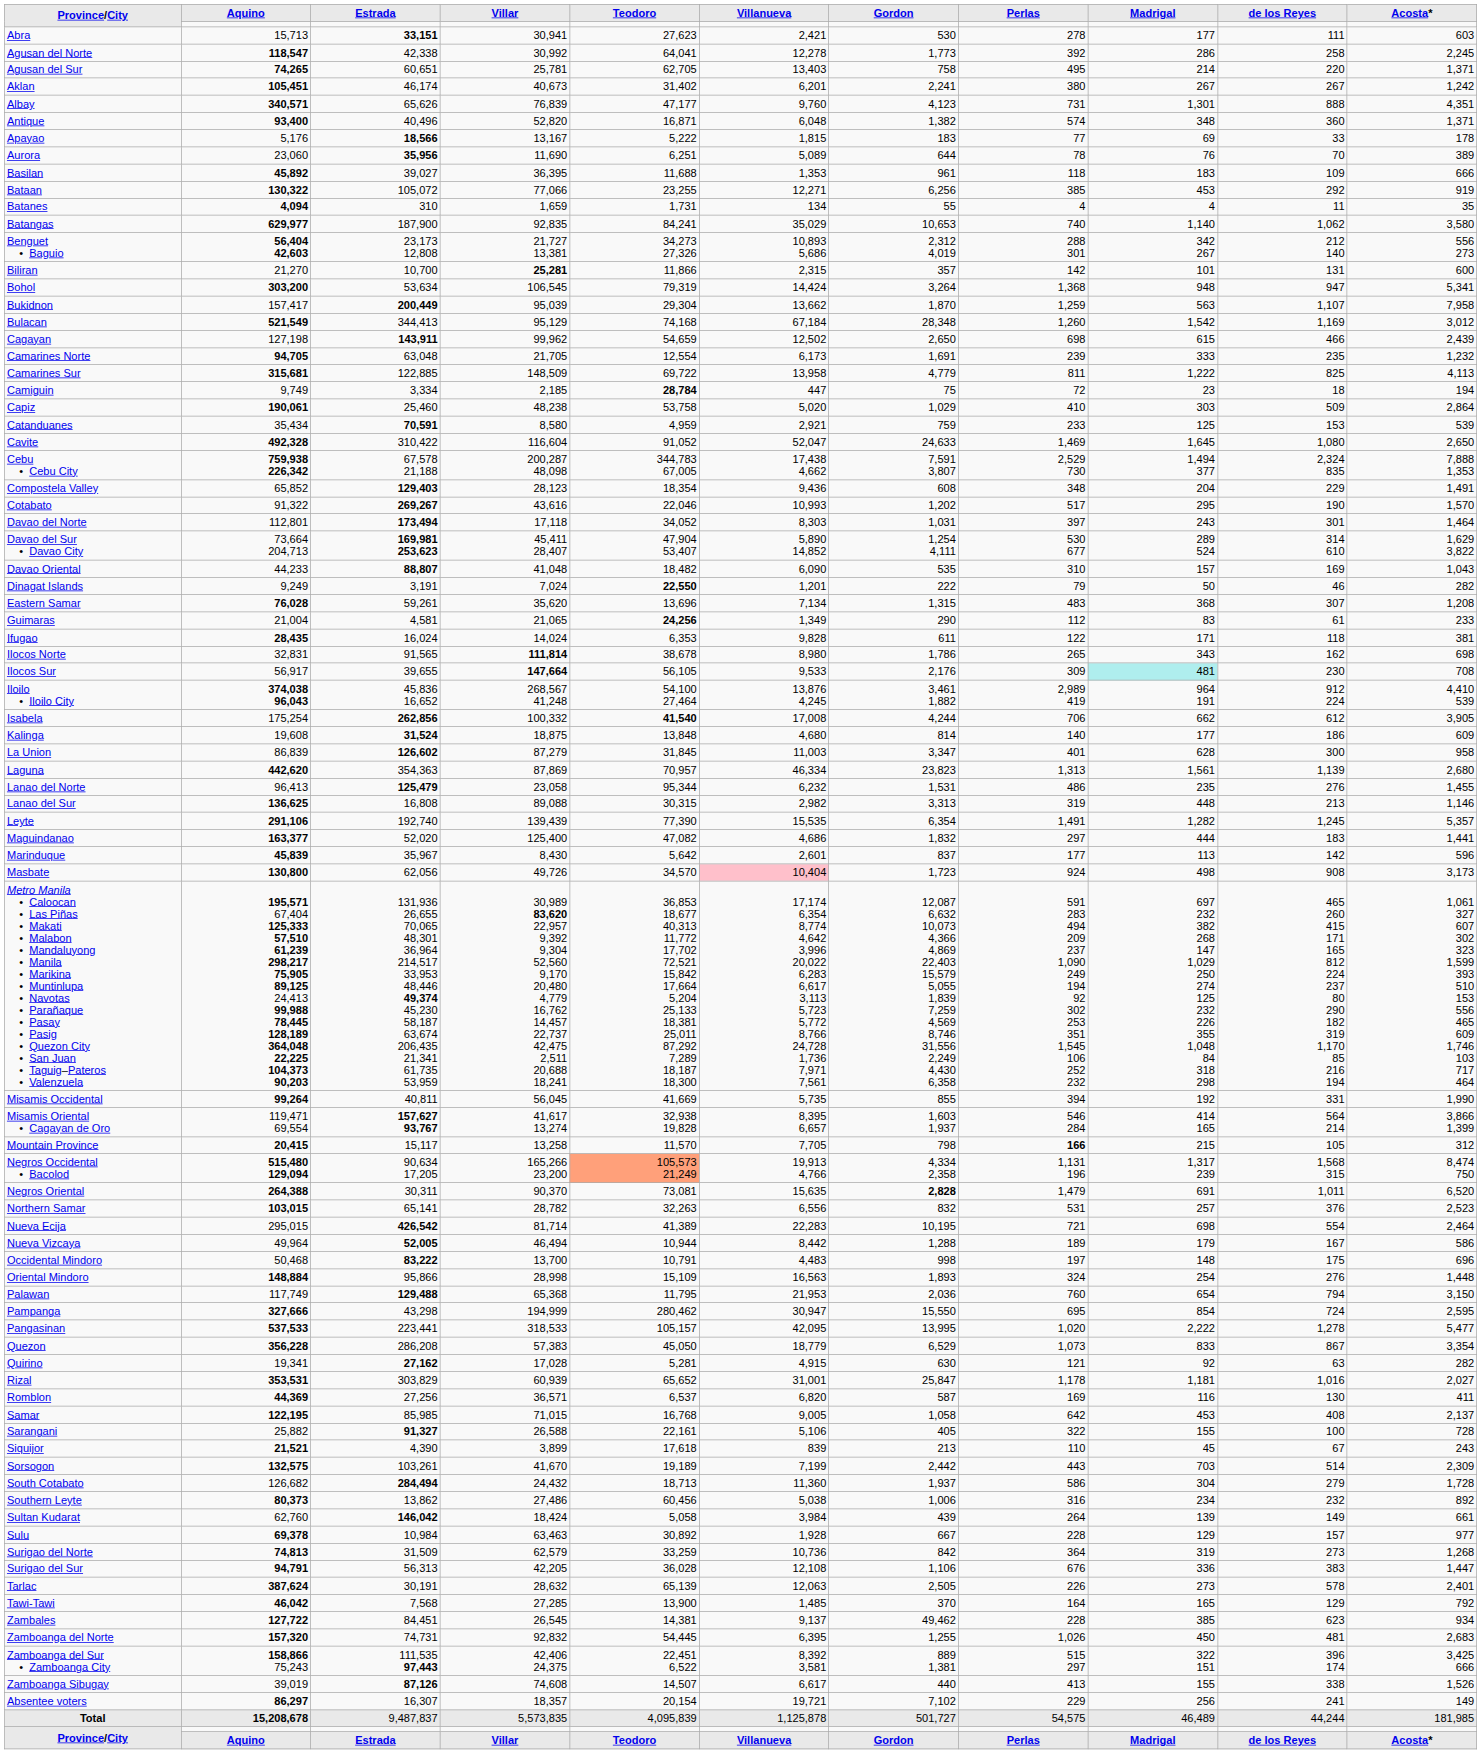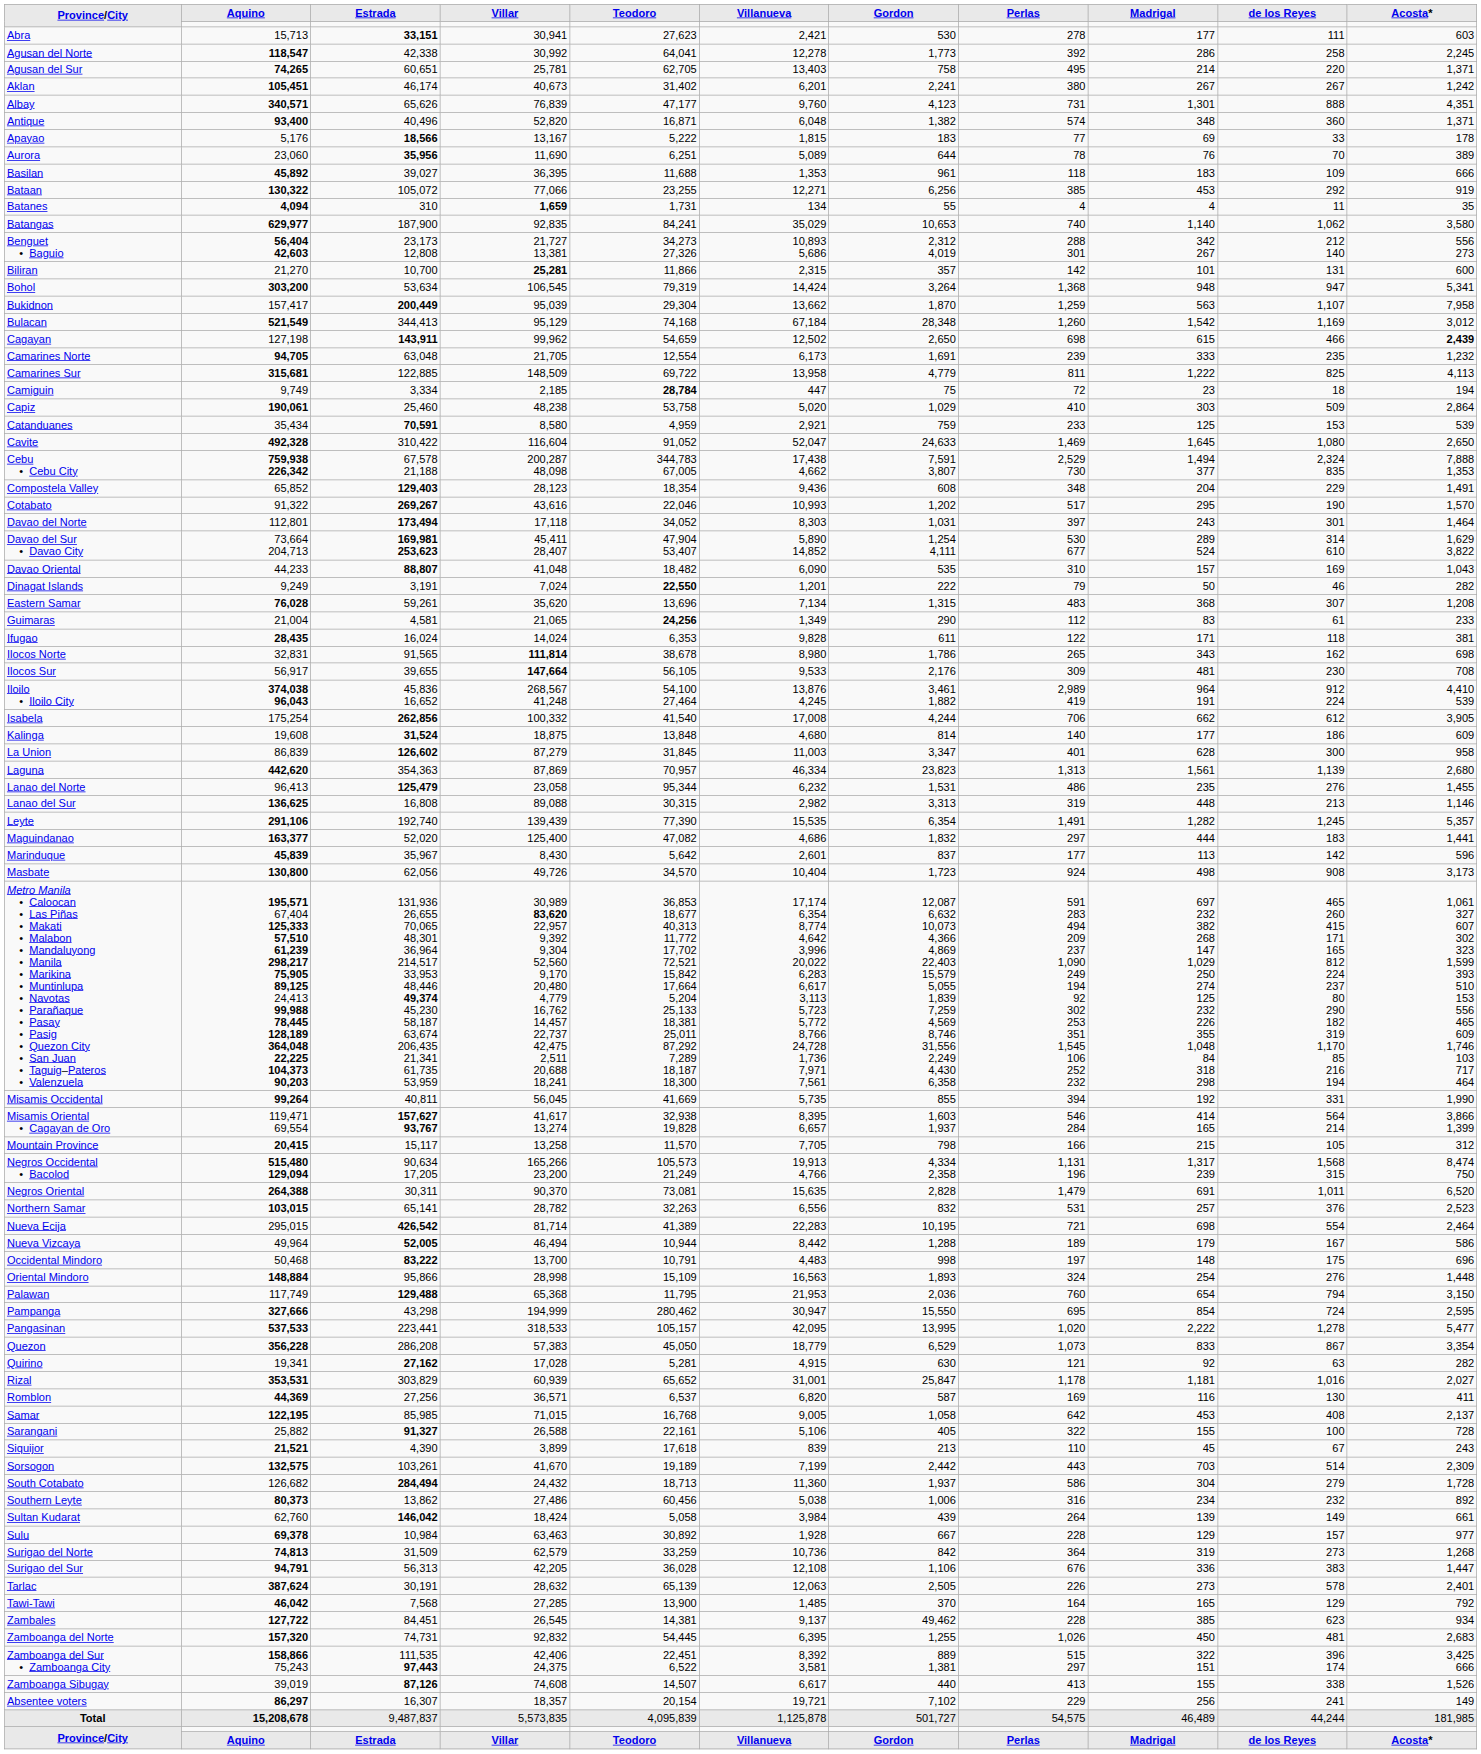(553, 207) normal -> (553, 207) bold
(1460, 339) normal -> (1460, 339) bold
(1206, 671) paleturquoise background -> (1206, 671) no background
(680, 718) bold -> (680, 718) normal
(809, 872) pink background -> (809, 872) no background
(1076, 1145) bold -> (1076, 1145) normal
(677, 1168) lightsalmon background -> (677, 1168) no background
(942, 1191) bold -> (942, 1191) normal
